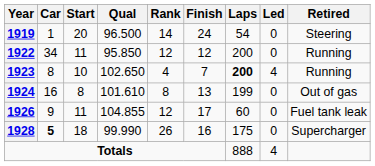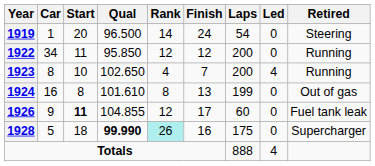(243, 72) bold -> (243, 72) normal
(81, 111) normal -> (81, 111) bold
(51, 131) bold -> (51, 131) normal
(123, 131) normal -> (123, 131) bold
(166, 131) no background -> (166, 131) paleturquoise background
